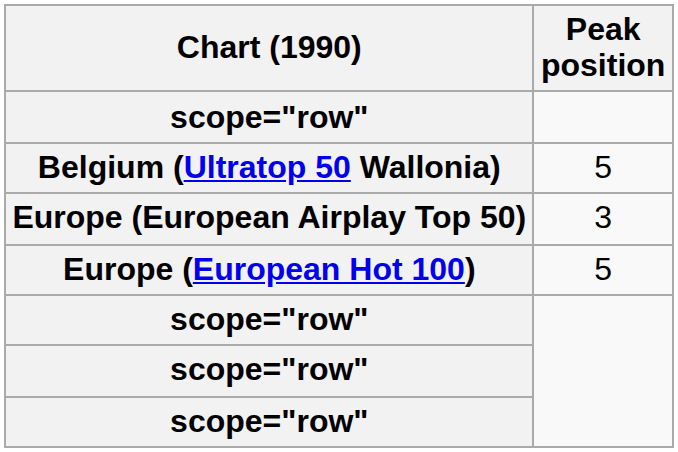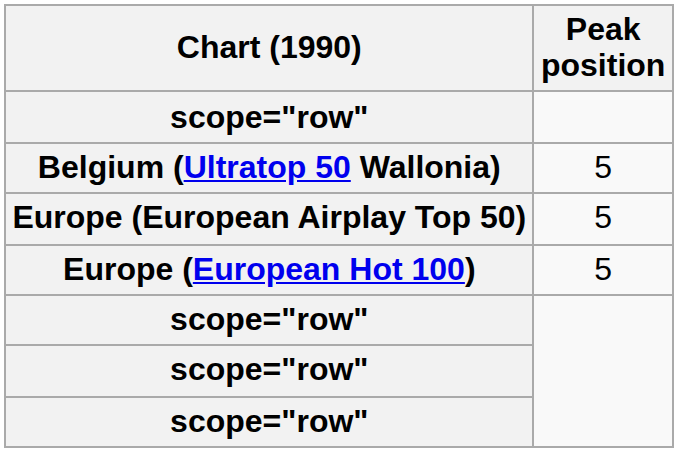(603, 218) 3 -> (603, 218) 5
